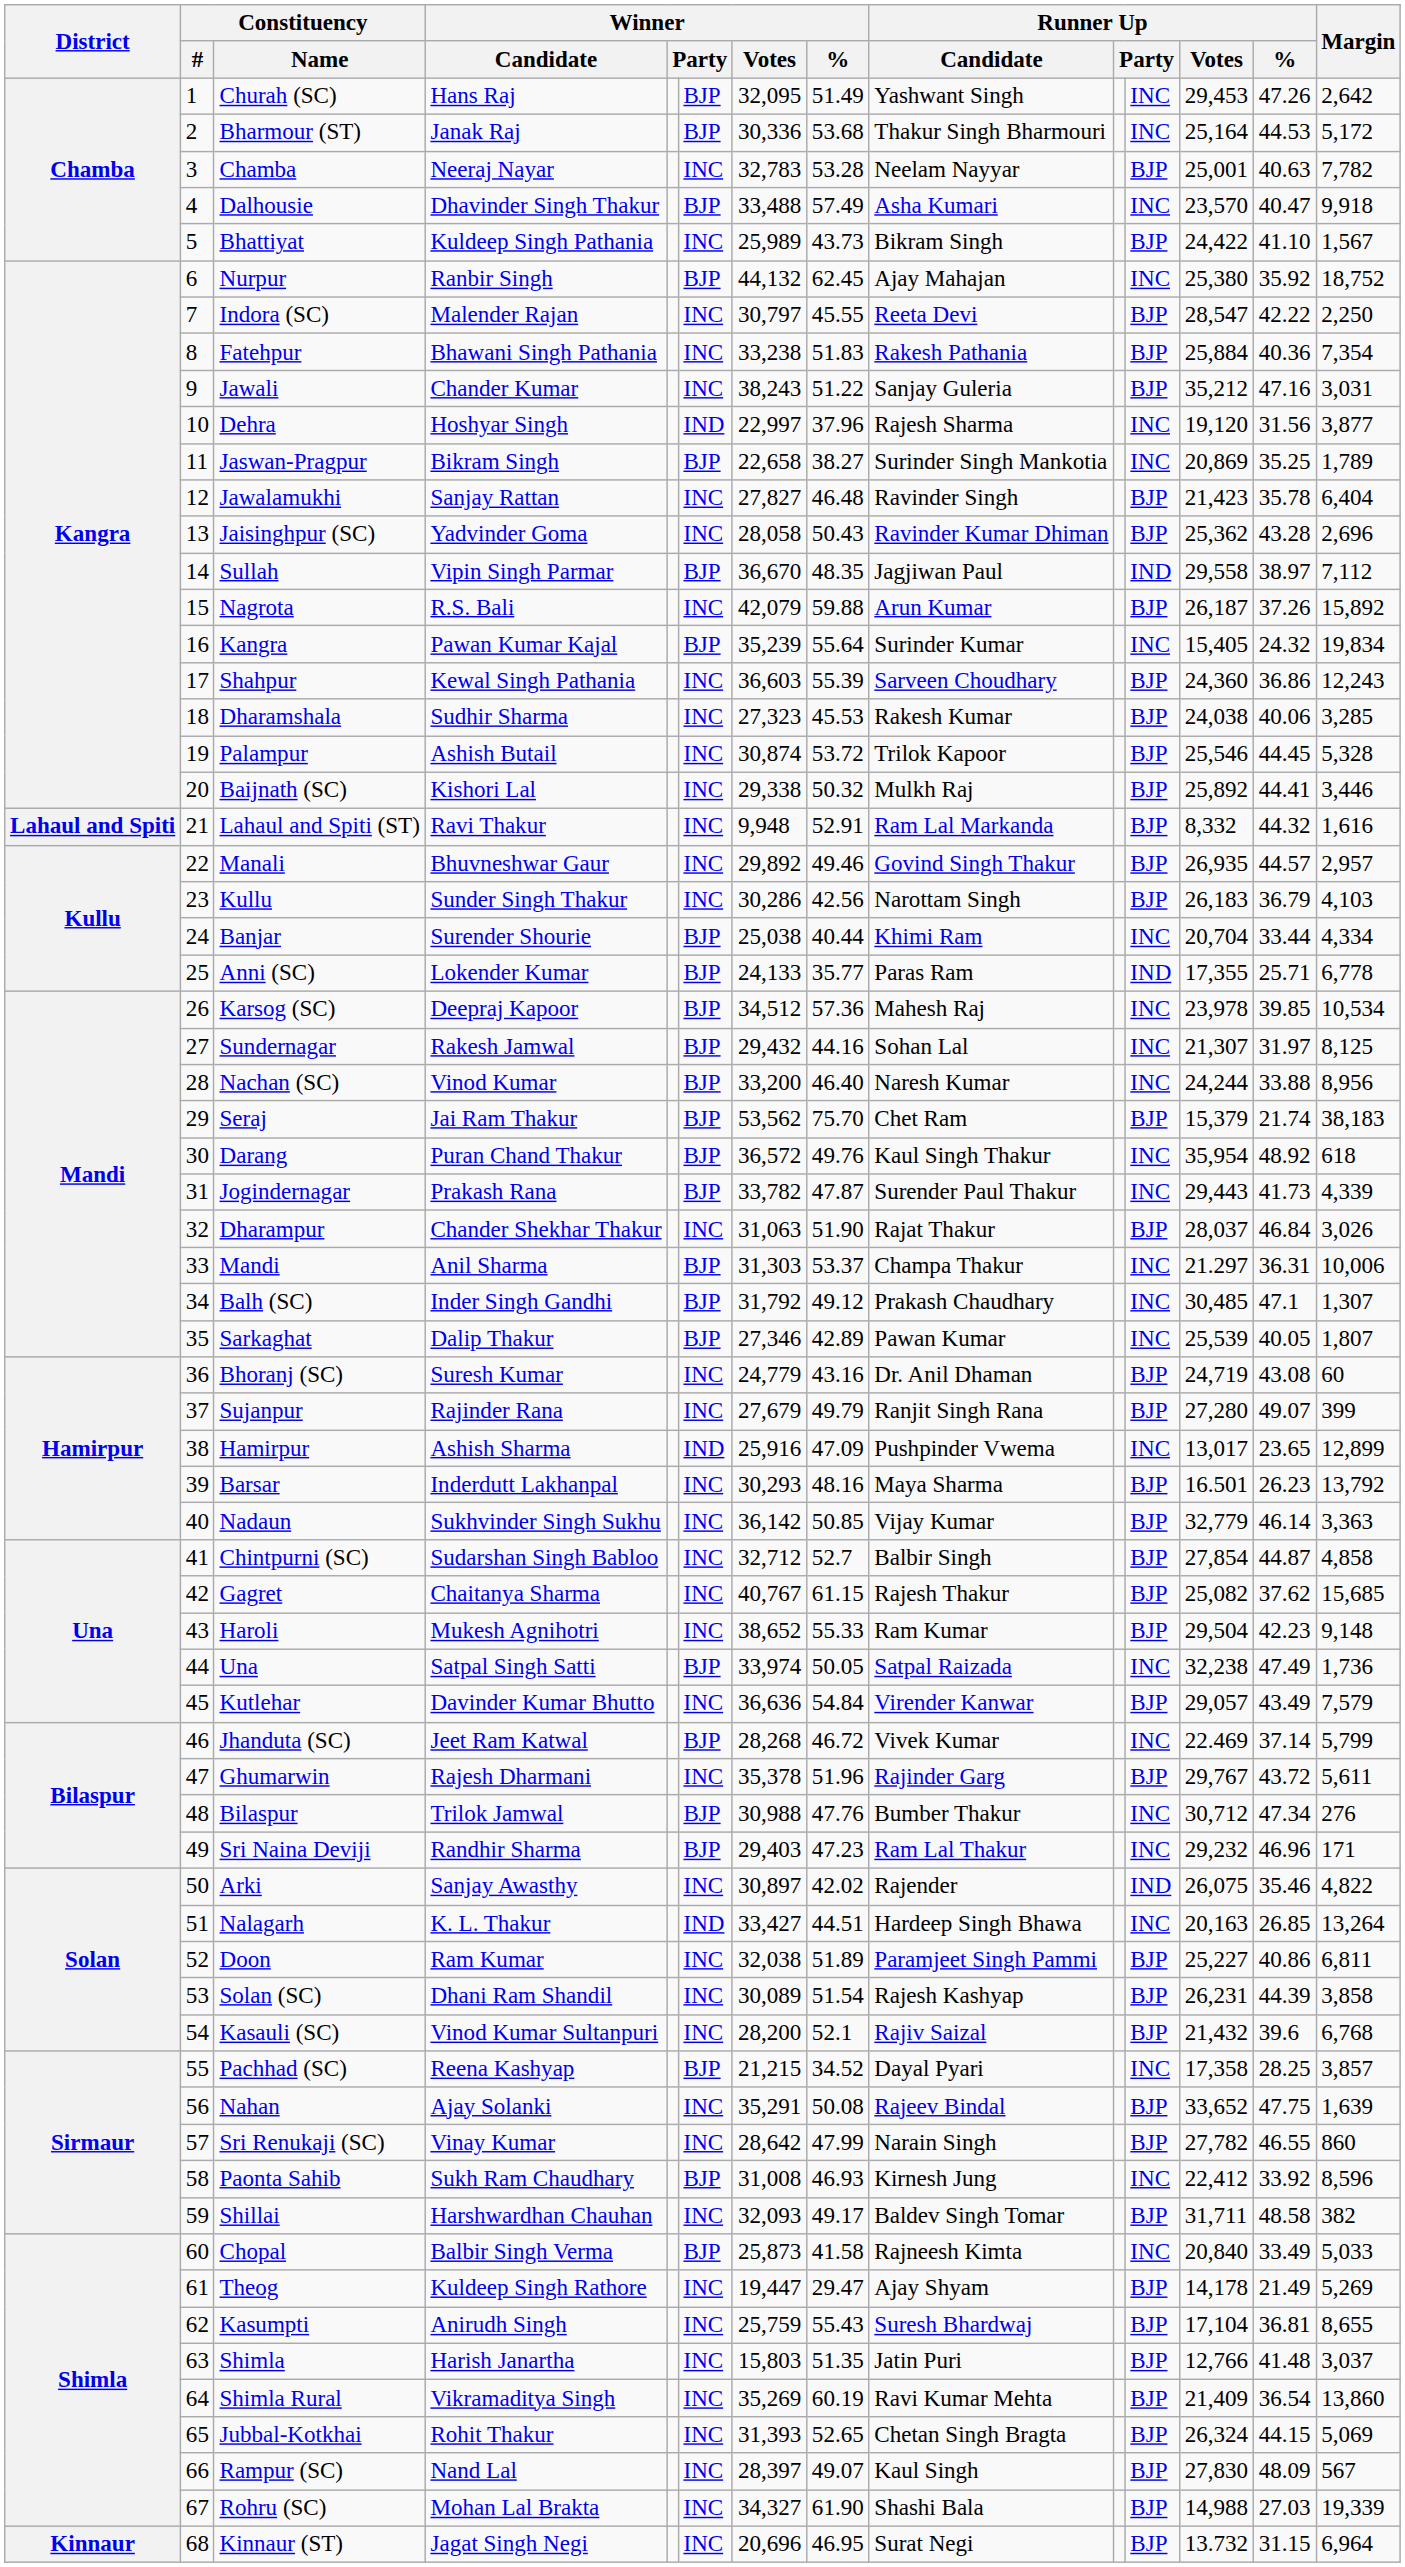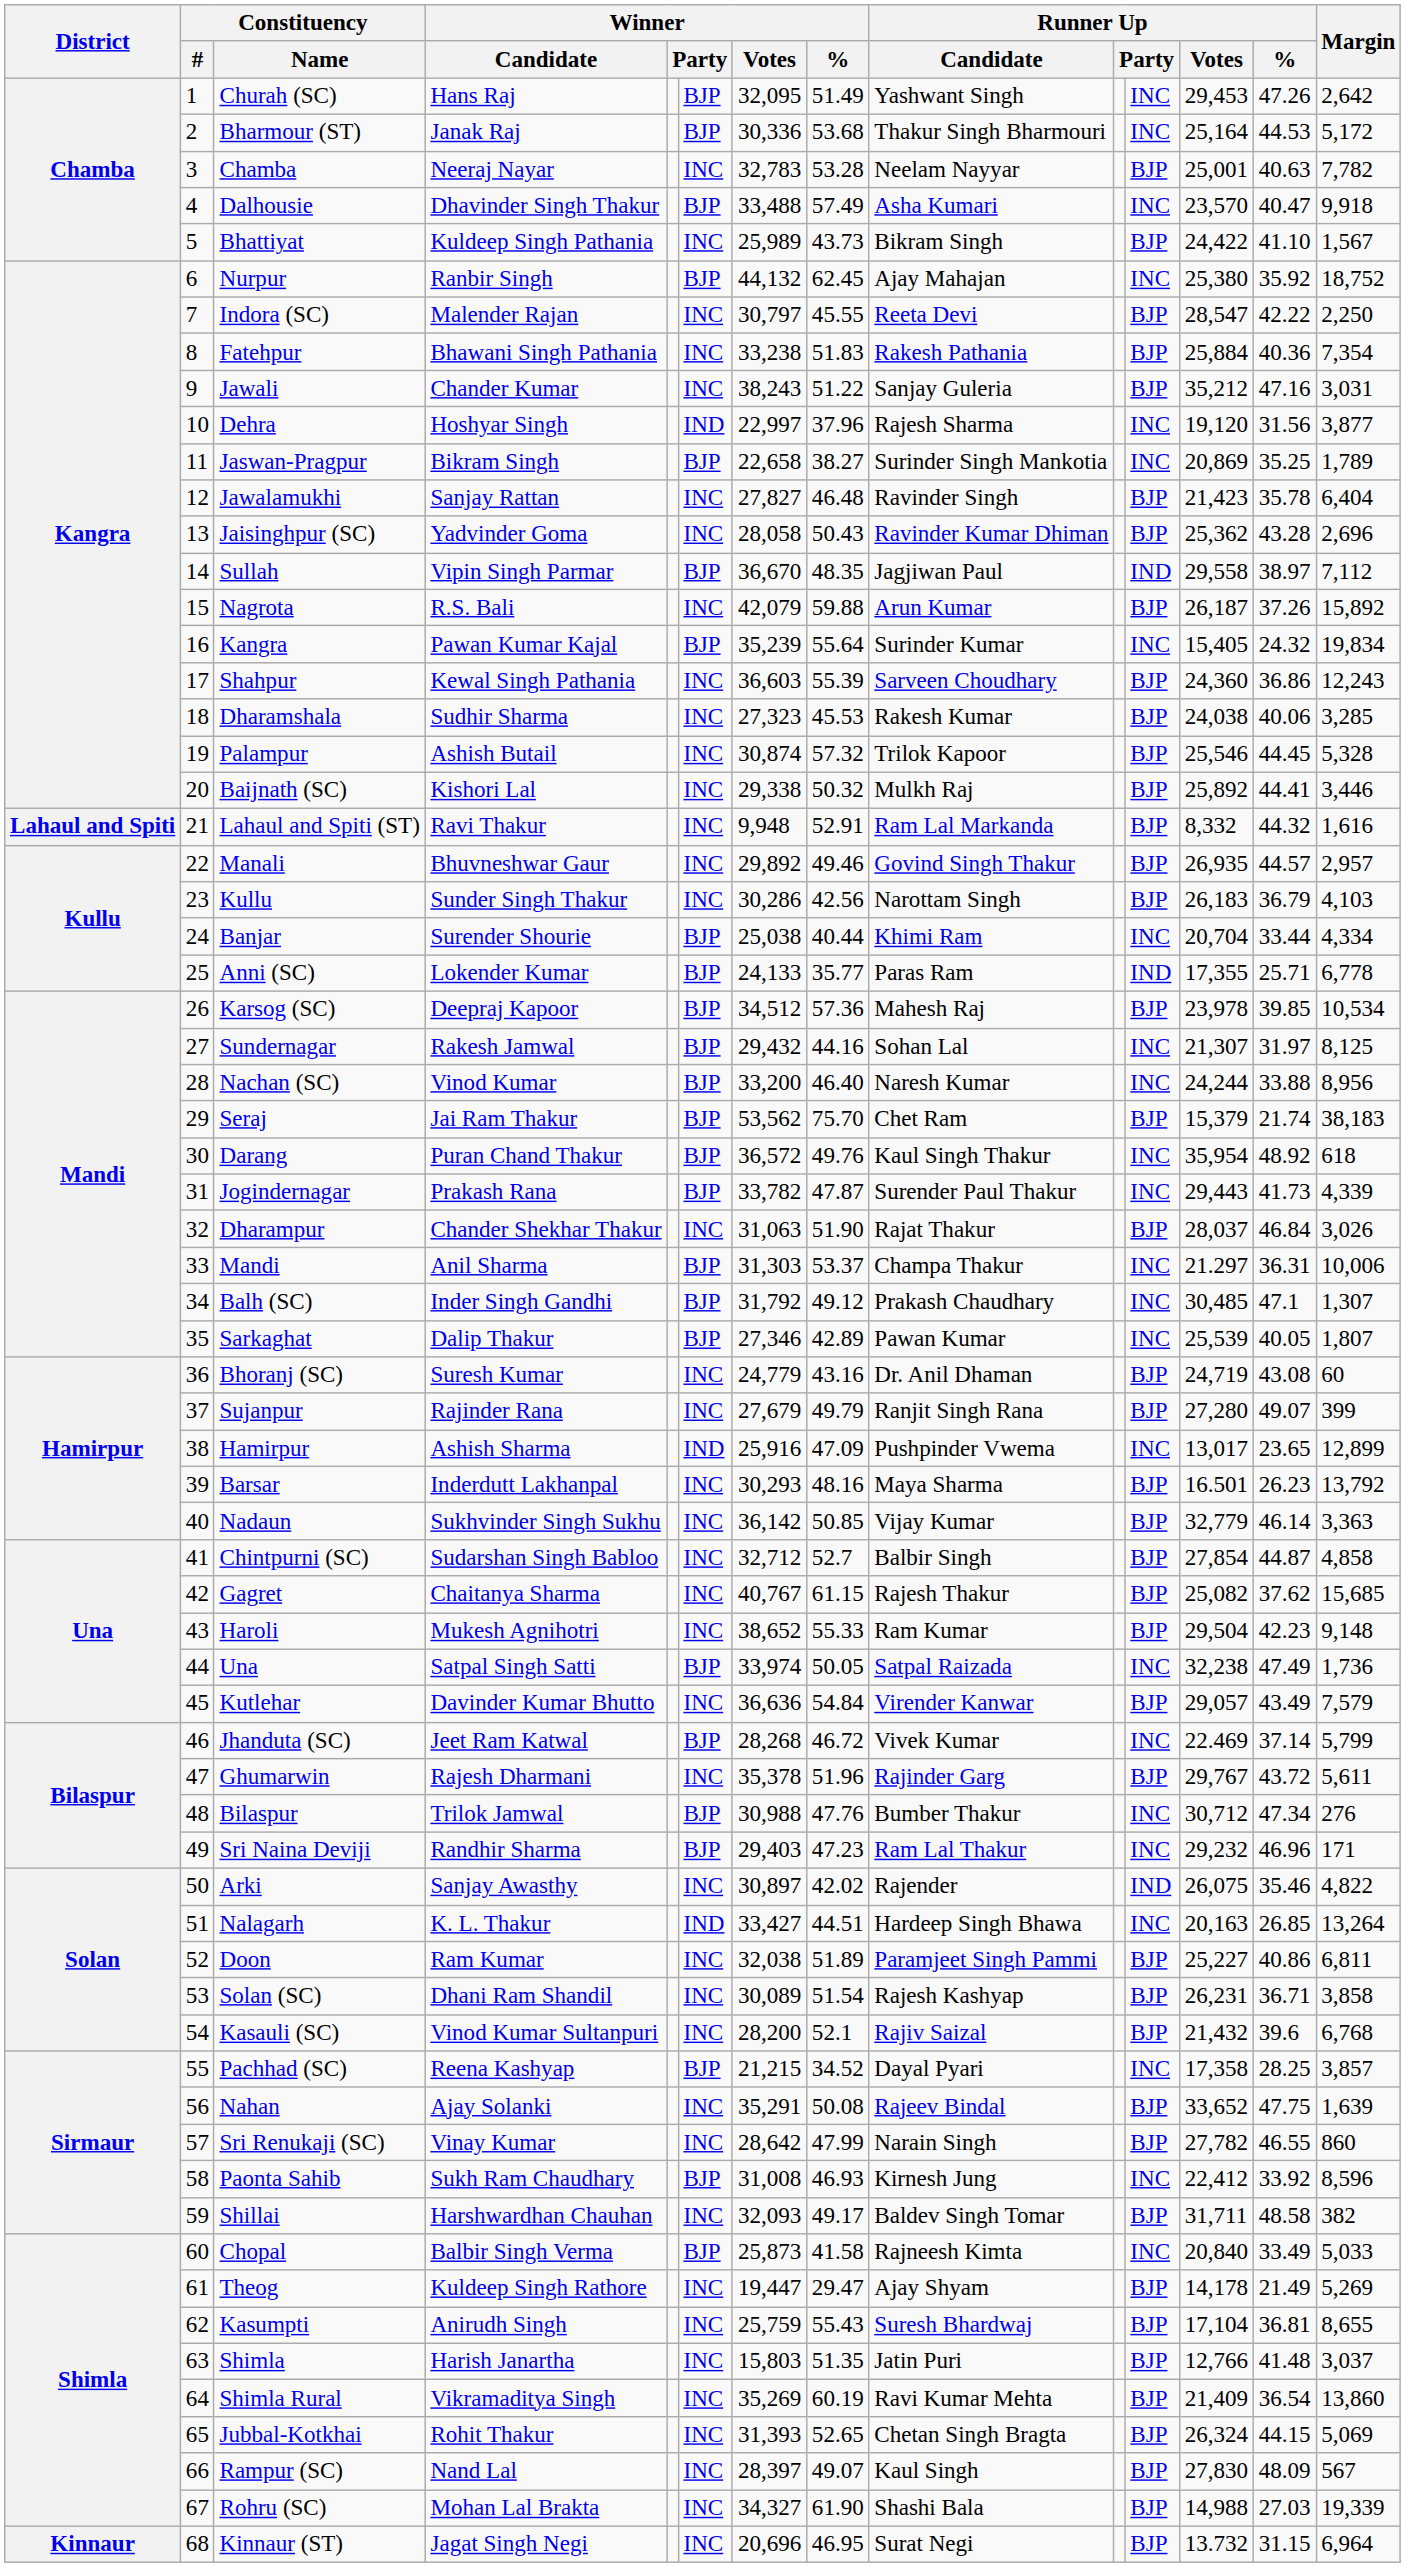(838, 753) 53.72 -> (838, 753) 57.32
(1150, 1009) INC -> (1149, 1009) BJP
(1285, 1995) 44.39 -> (1285, 1995) 36.71
